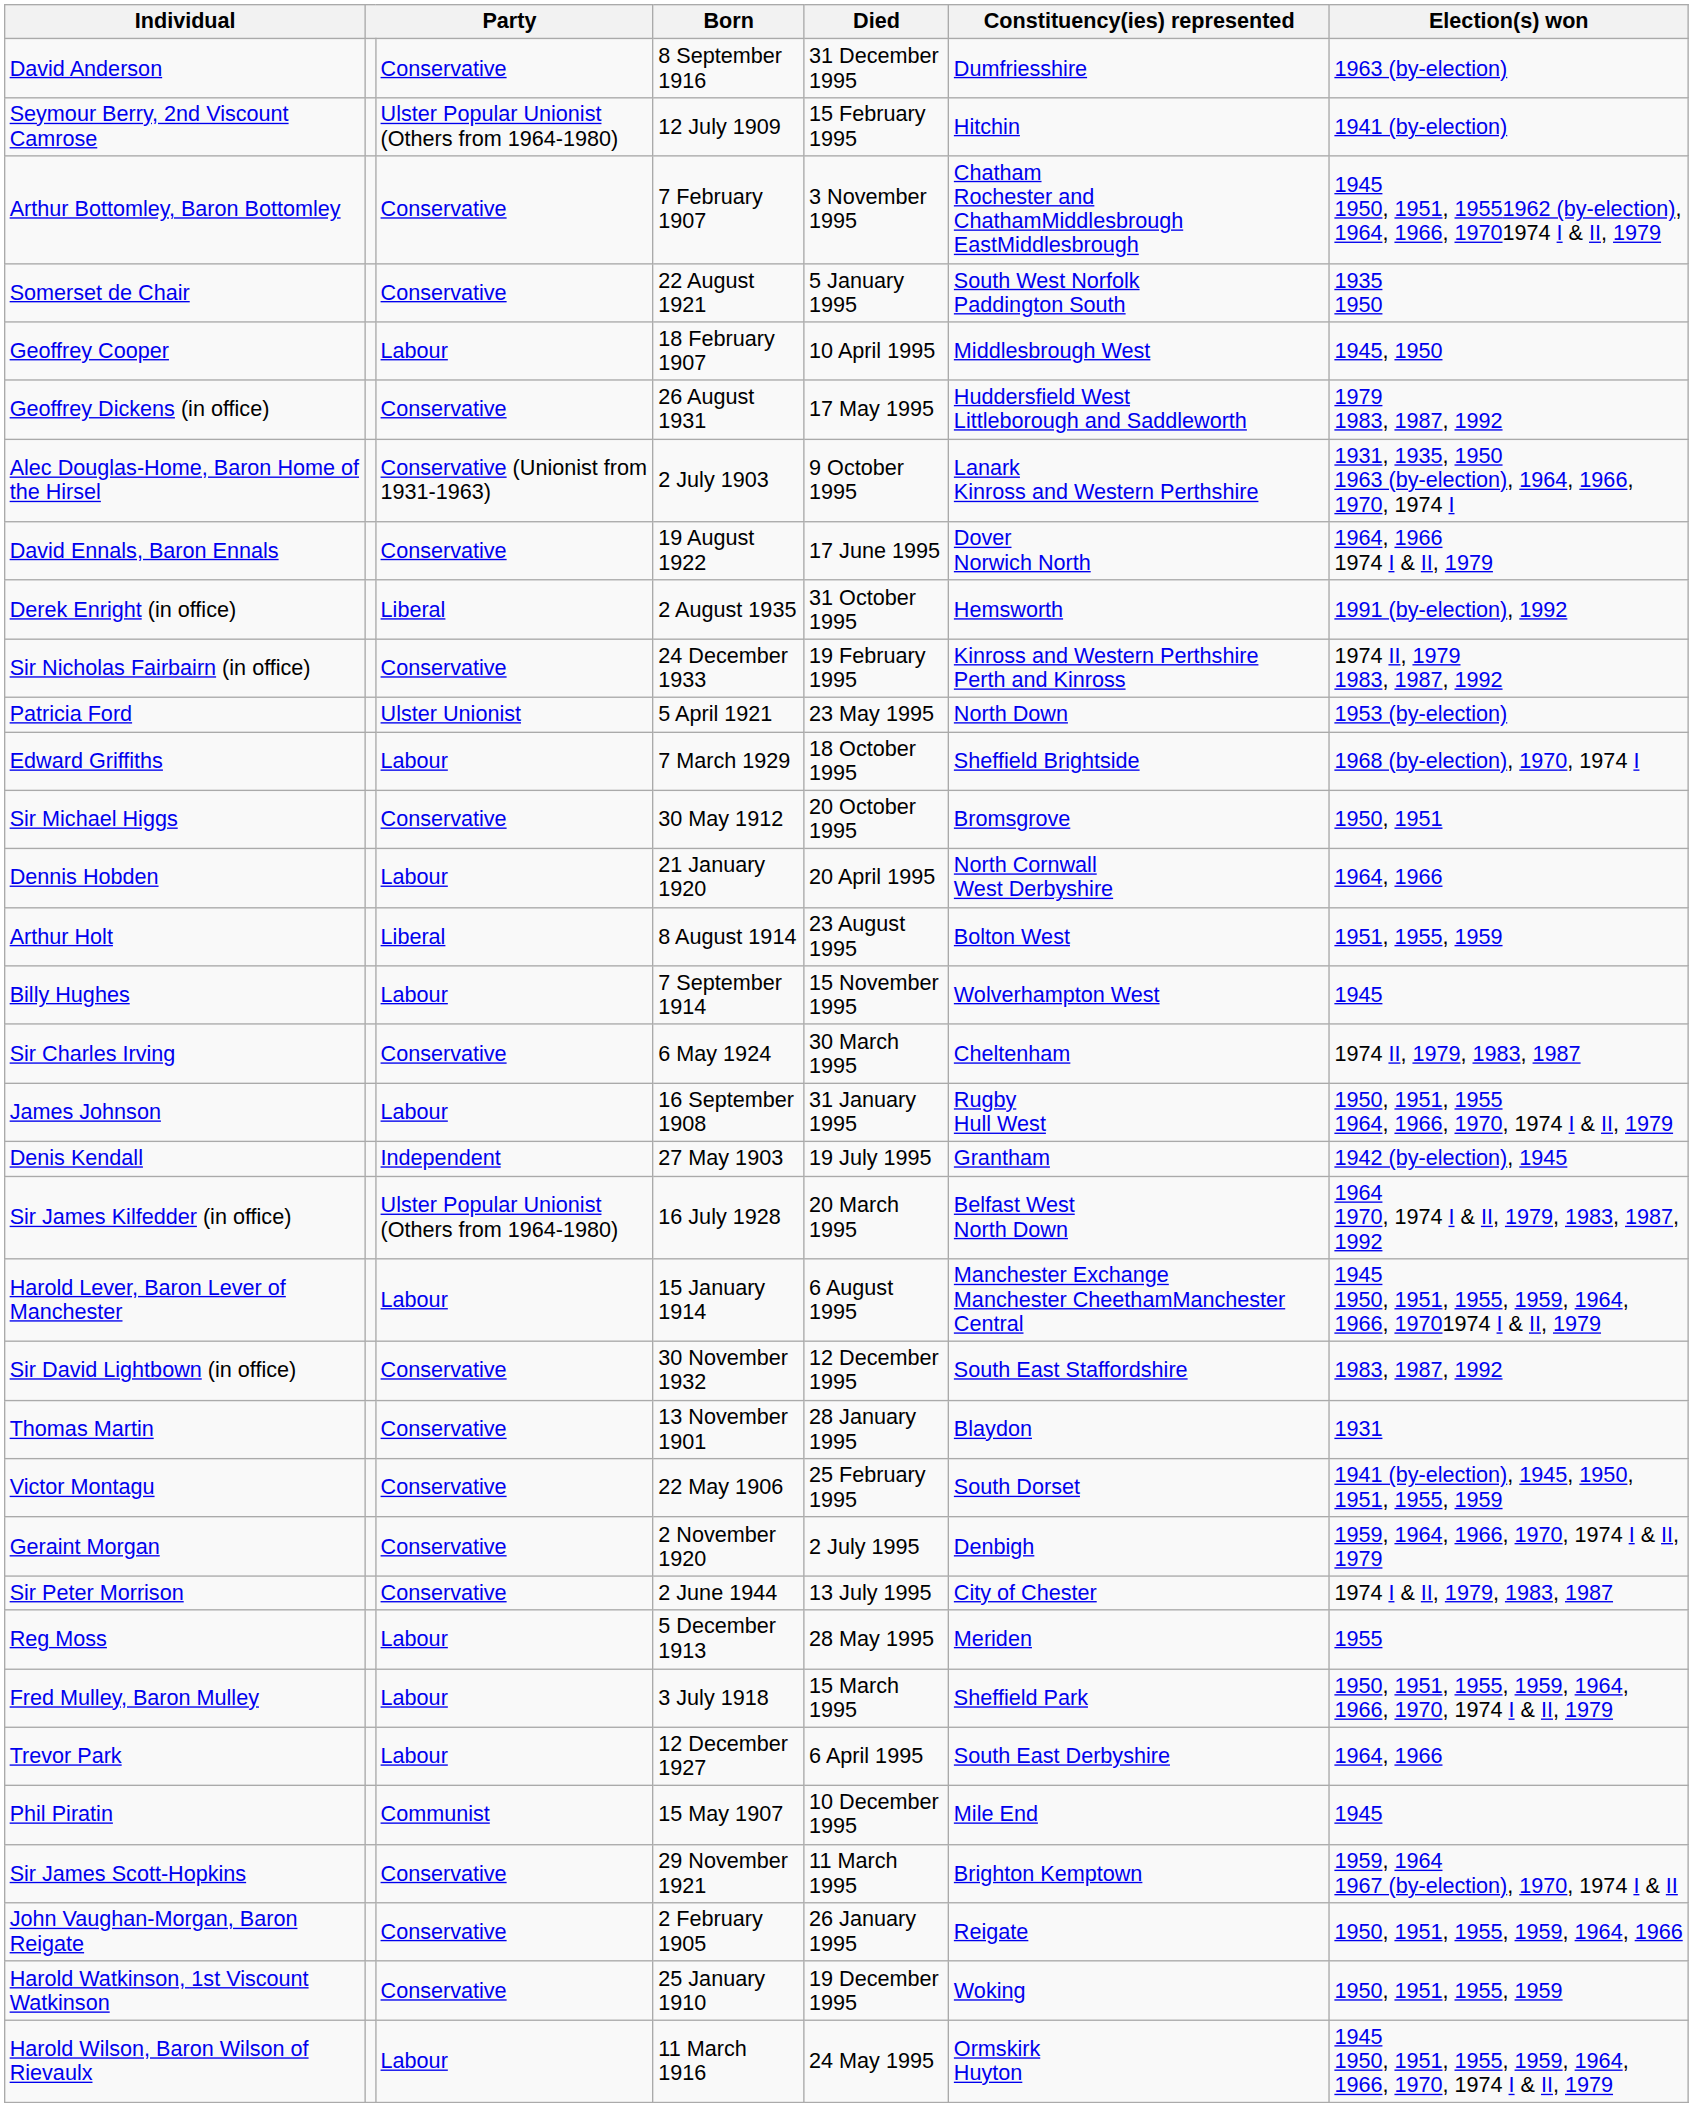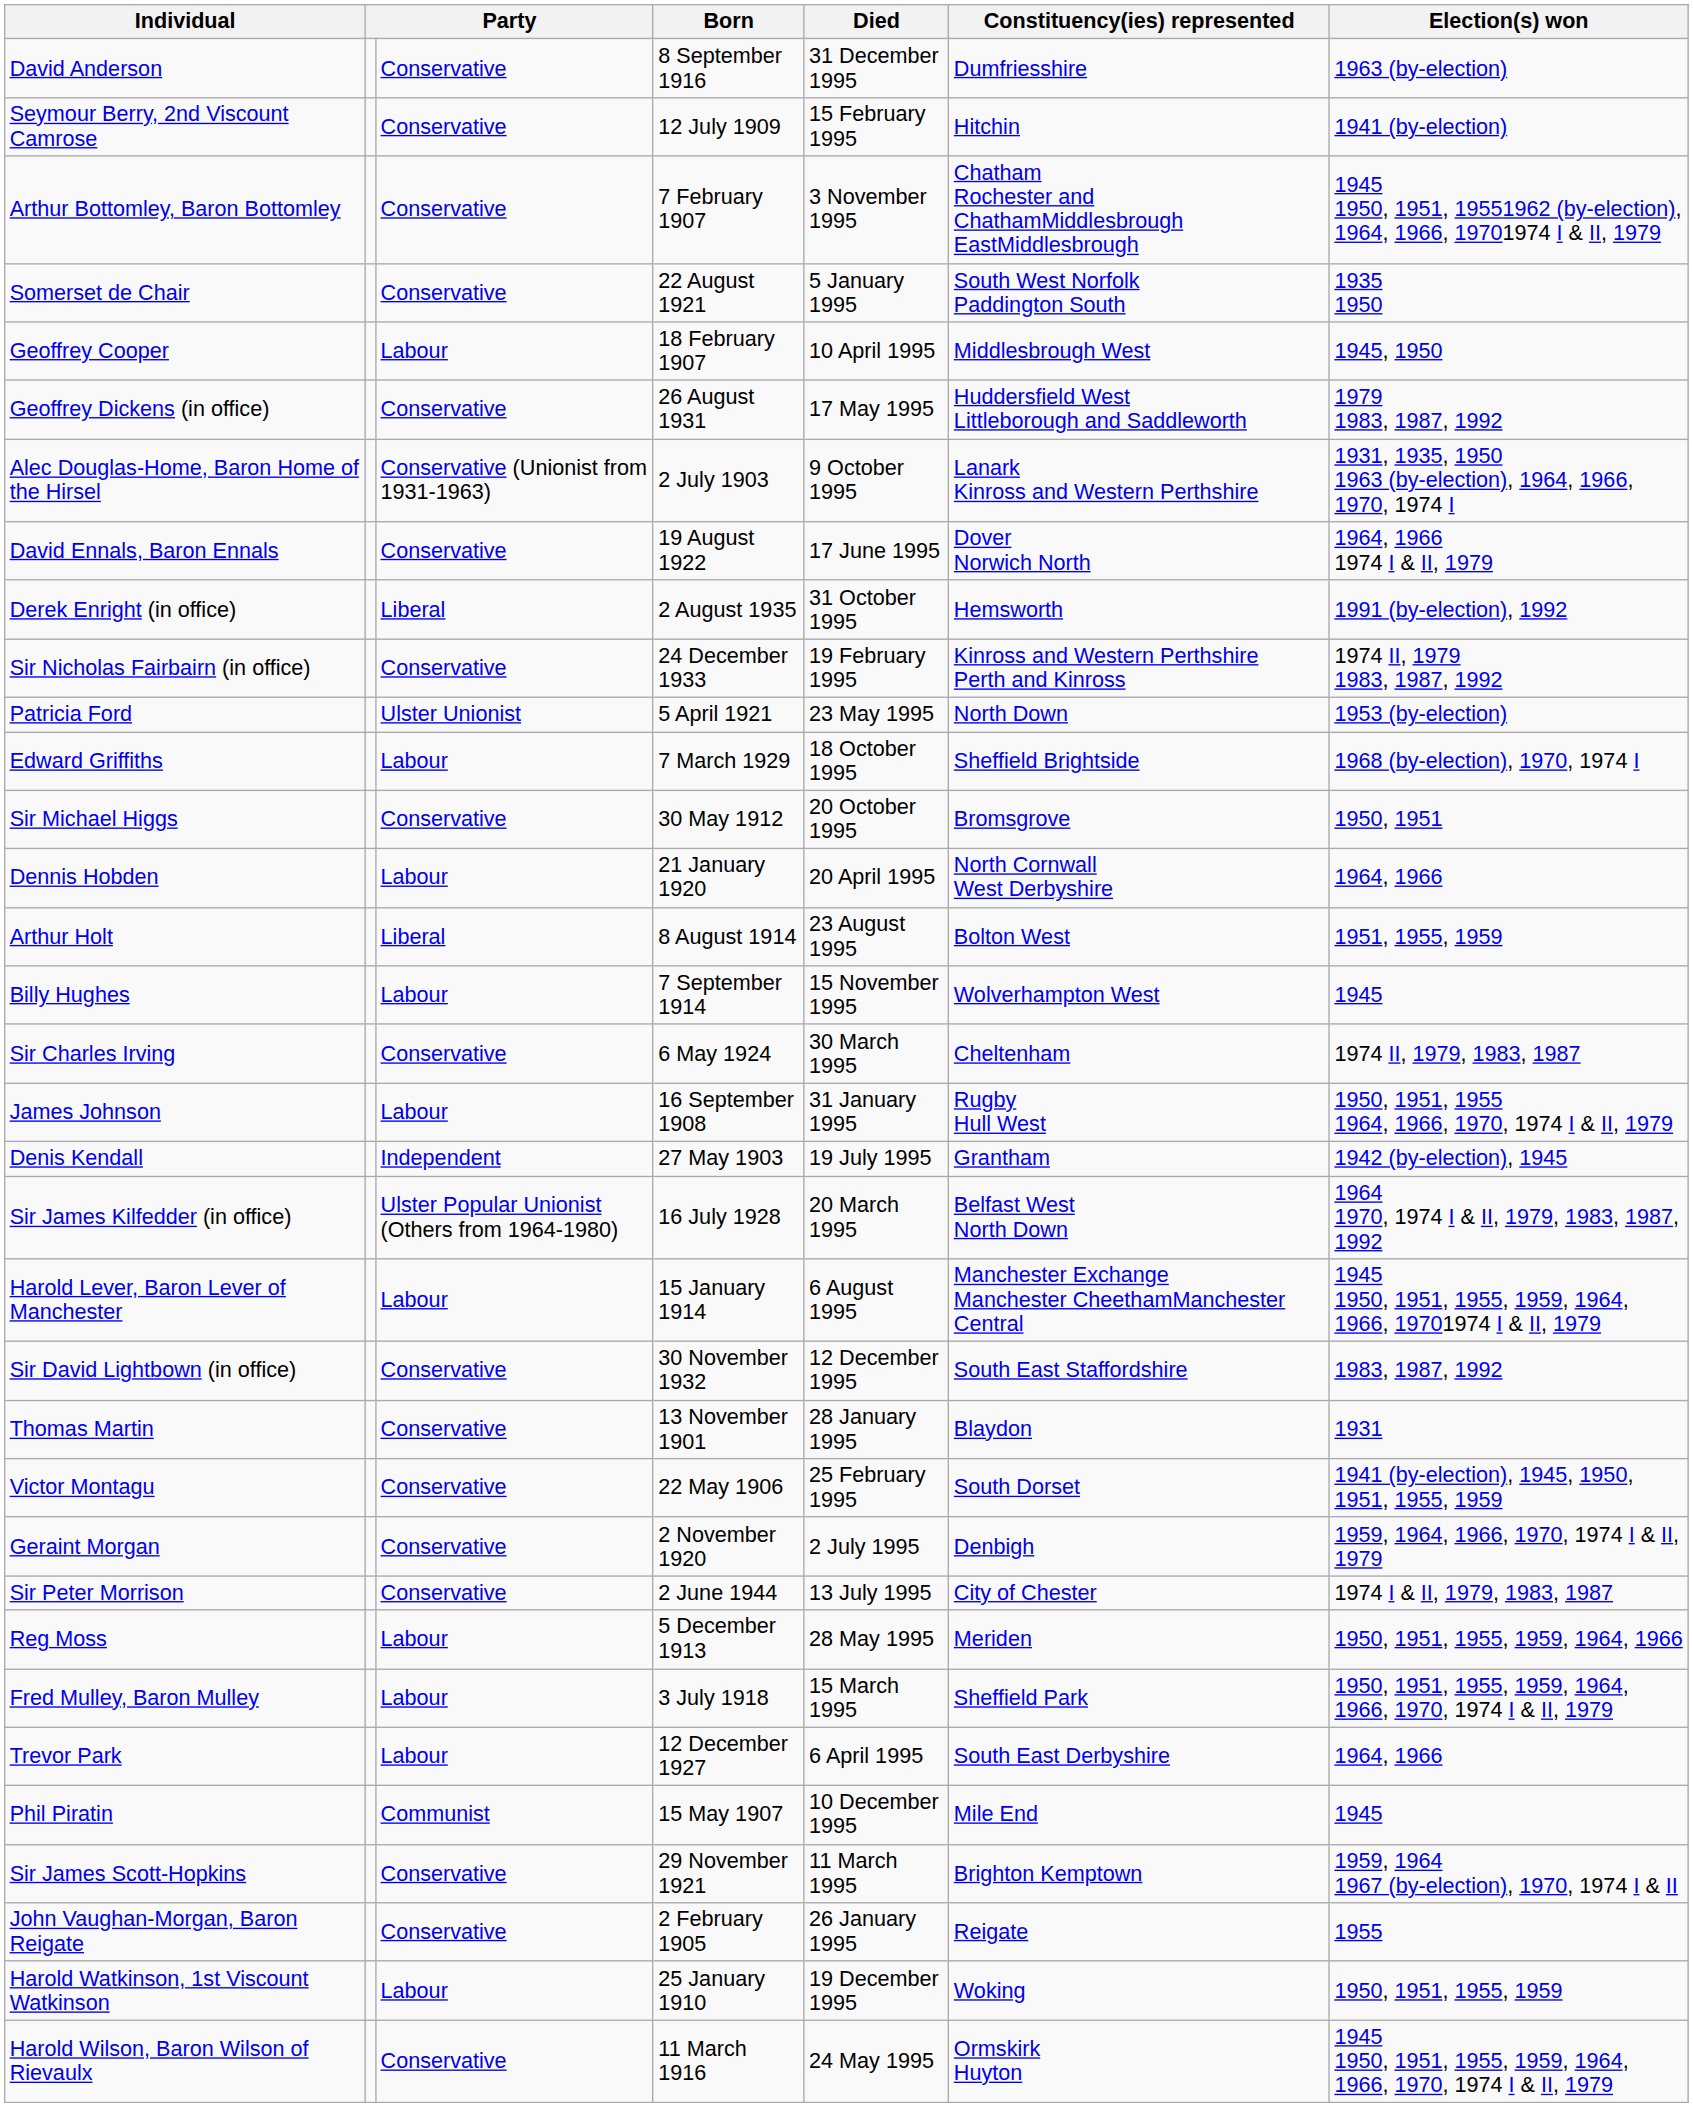(499, 126) Ulster Popular Unionist (Others from 1964-1980) -> (444, 126) Conservative
(1358, 1639) 1955 -> (1509, 1639) 1950, 1951, 1955, 1959, 1964, 1966
(1509, 1931) 1950, 1951, 1955, 1959, 1964, 1966 -> (1358, 1931) 1955
(444, 1990) Conservative -> (414, 1990) Labour
(414, 2061) Labour -> (444, 2061) Conservative
